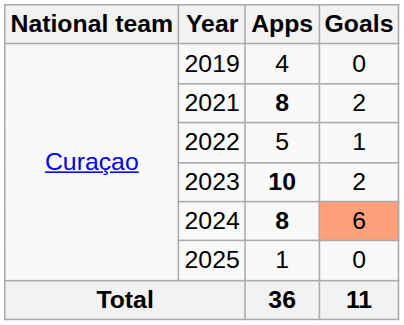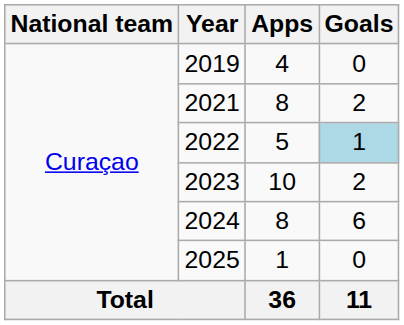(282, 102) bold -> (282, 102) normal
(359, 142) no background -> (359, 142) lightblue background
(282, 181) bold -> (282, 181) normal
(282, 220) bold -> (282, 220) normal
(359, 220) lightsalmon background -> (359, 220) no background
